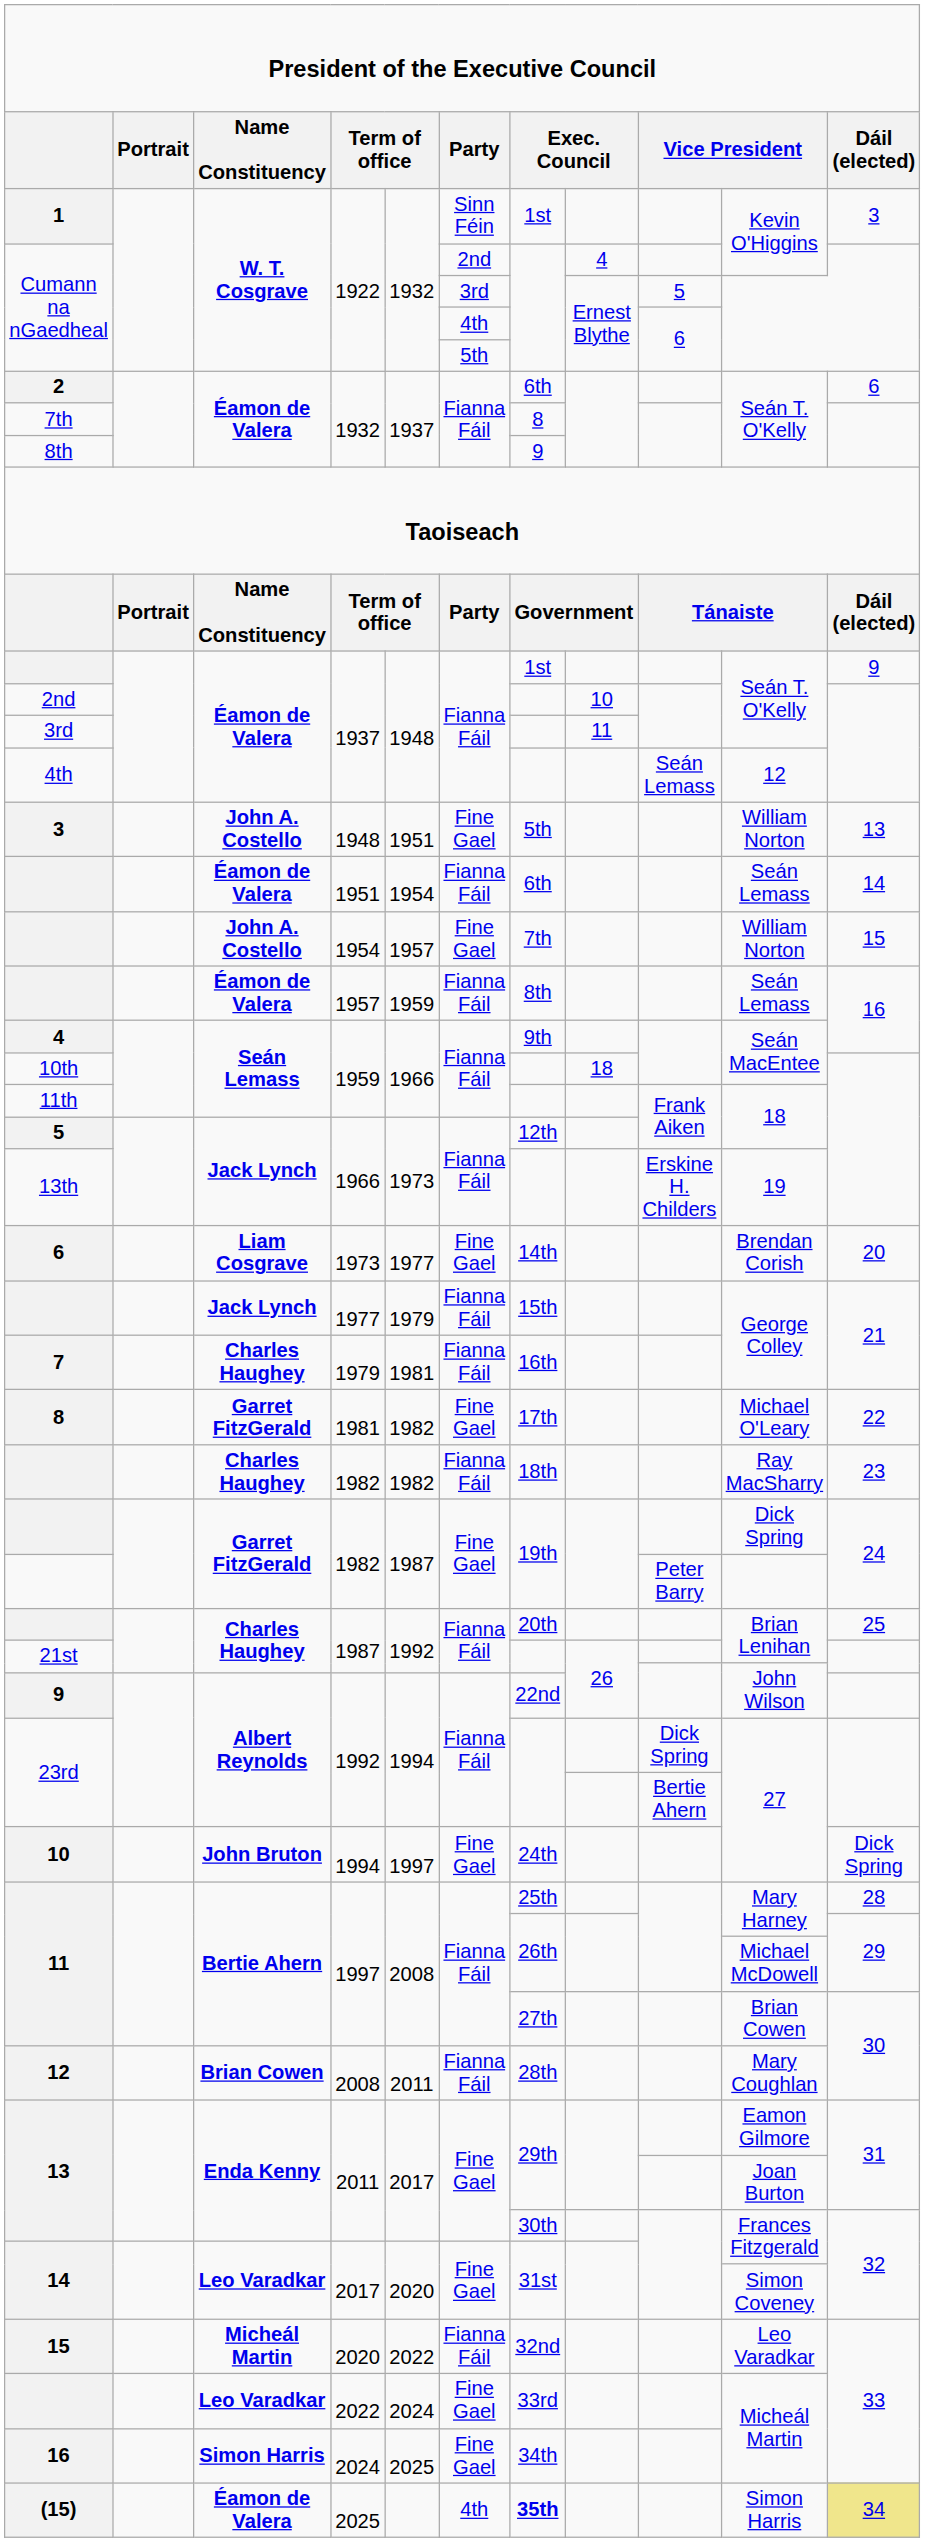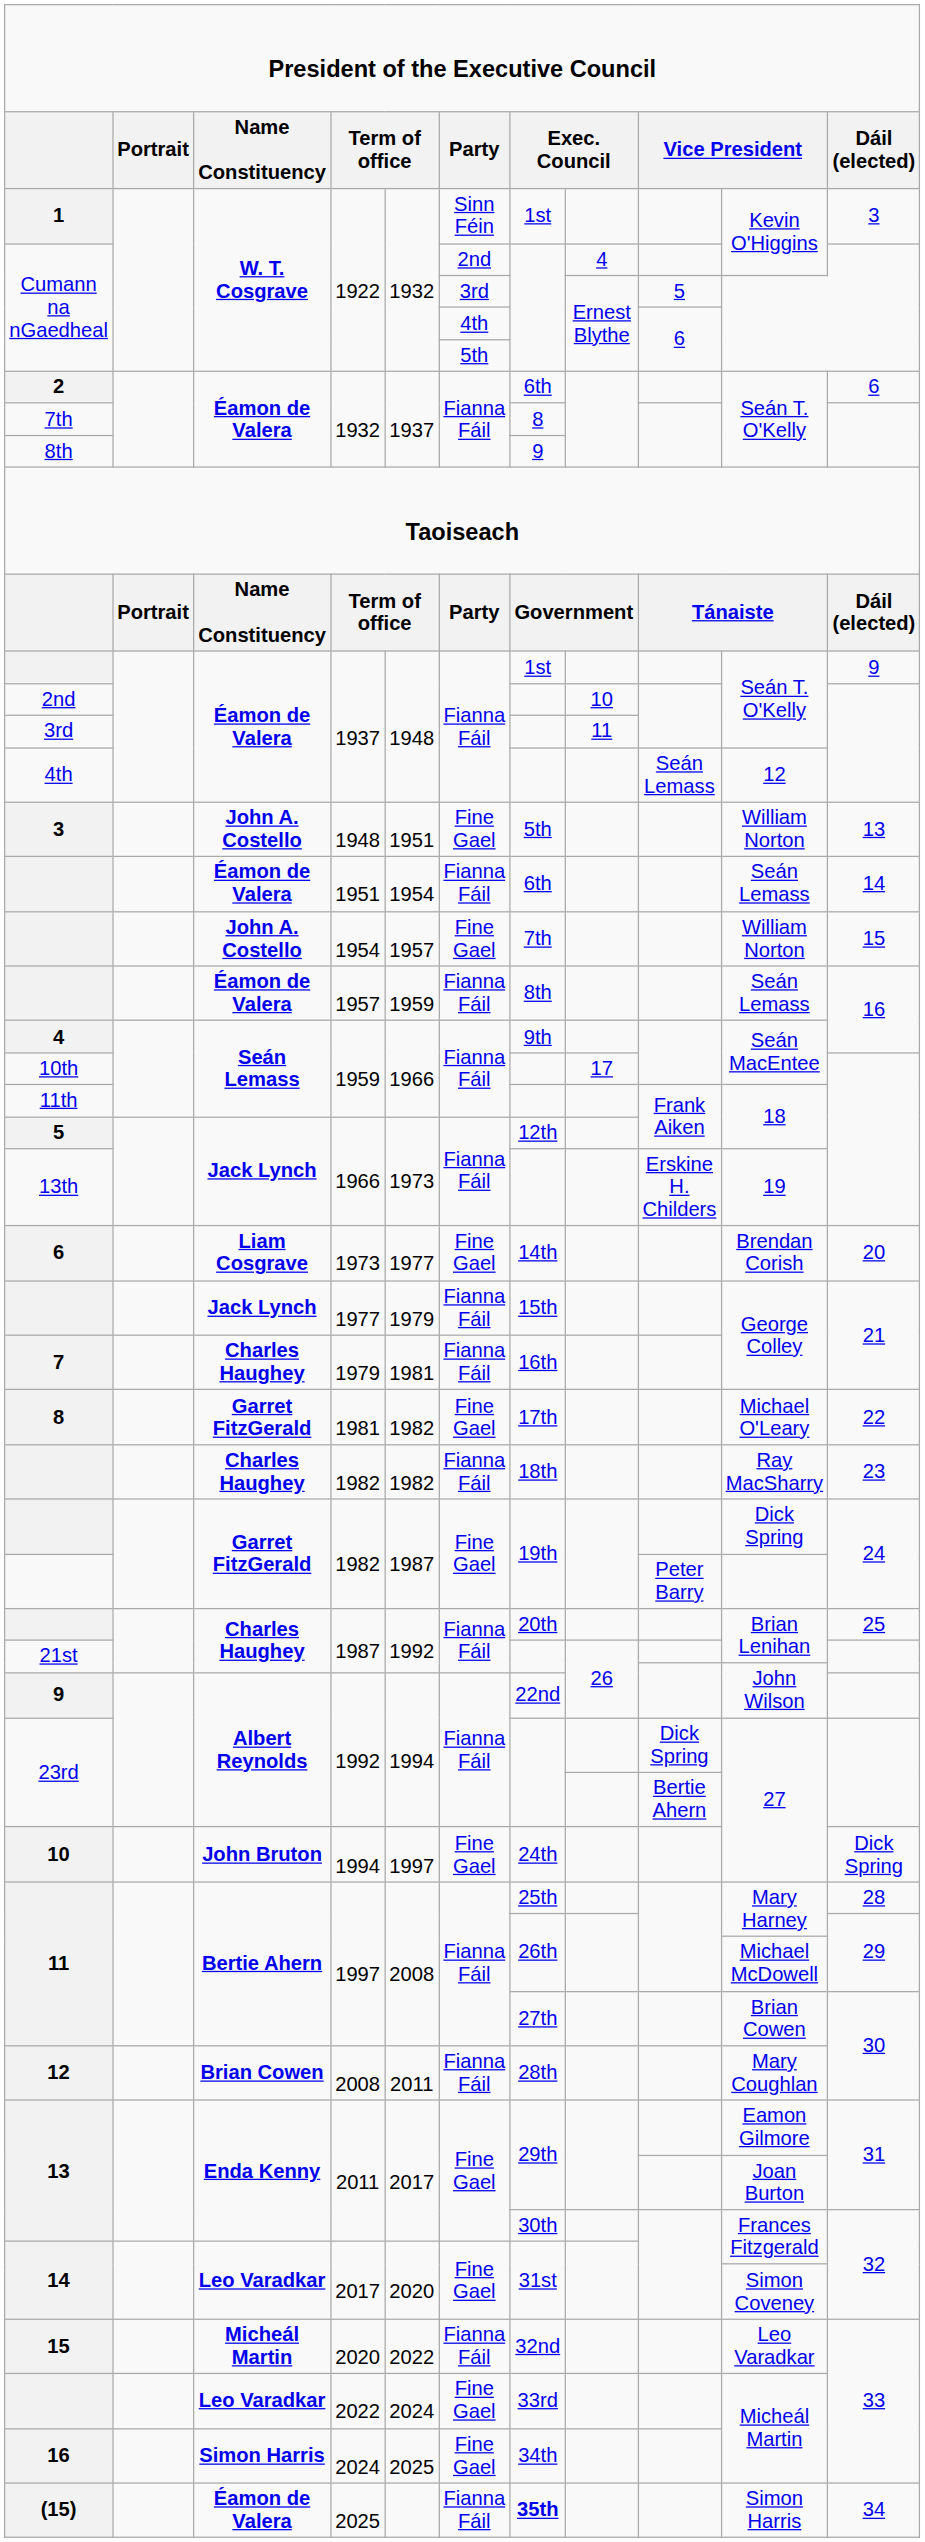(602, 1068) 18 -> (602, 1068) 17
(474, 2510) 4th -> (474, 2510) Fianna Fáil
(874, 2510) khaki background -> (874, 2510) no background
